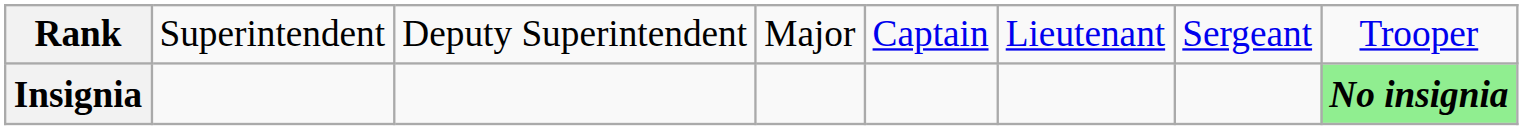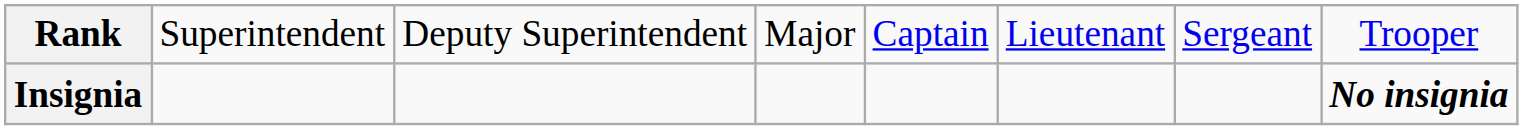(1419, 93) lightgreen background -> (1419, 93) no background
